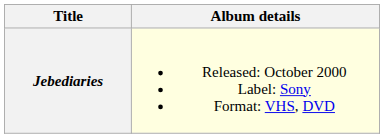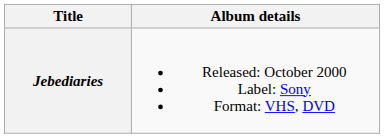(256, 89) lightyellow background -> (256, 89) no background
